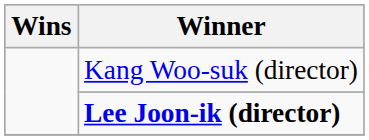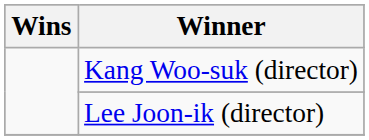(212, 112) bold -> (204, 112) normal
